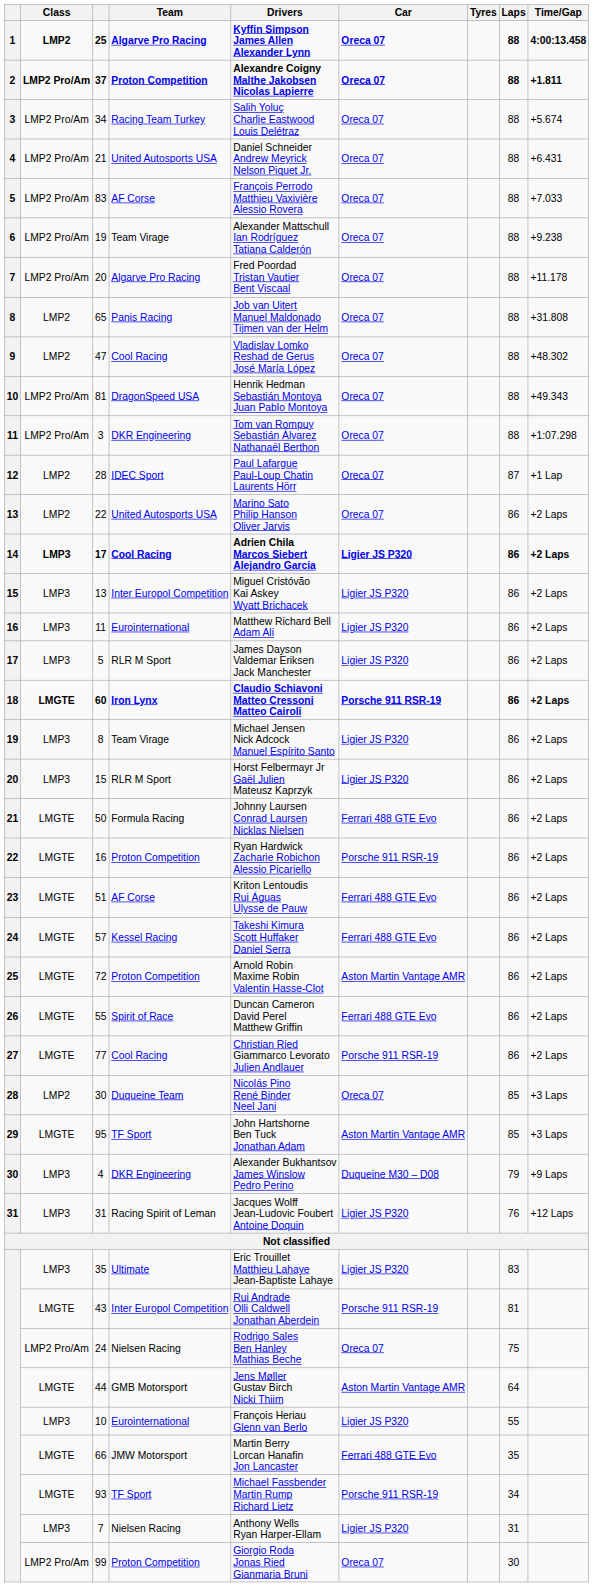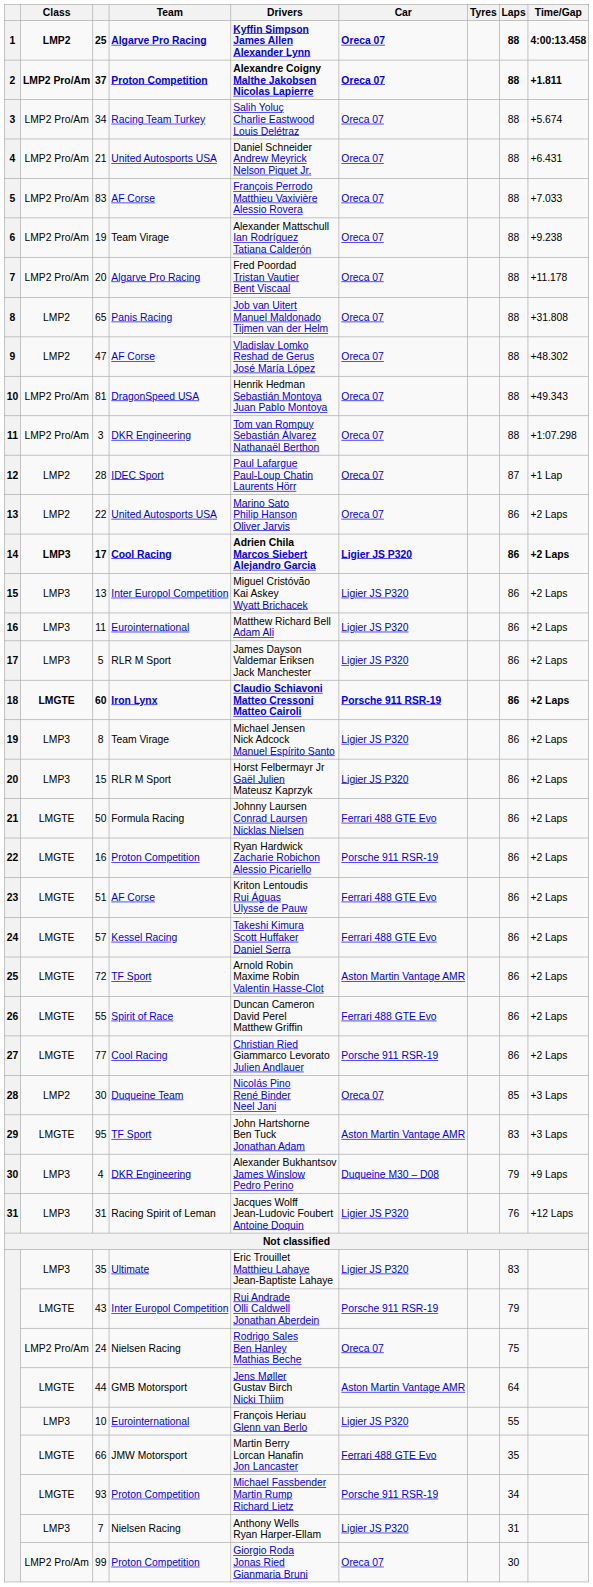(139, 356) Cool Racing -> (133, 356) AF Corse
(155, 977) Proton Competition -> (131, 977) TF Sport
(514, 1135) 85 -> (514, 1135) 83
(514, 1309) 81 -> (514, 1309) 79
(131, 1495) TF Sport -> (155, 1495) Proton Competition
